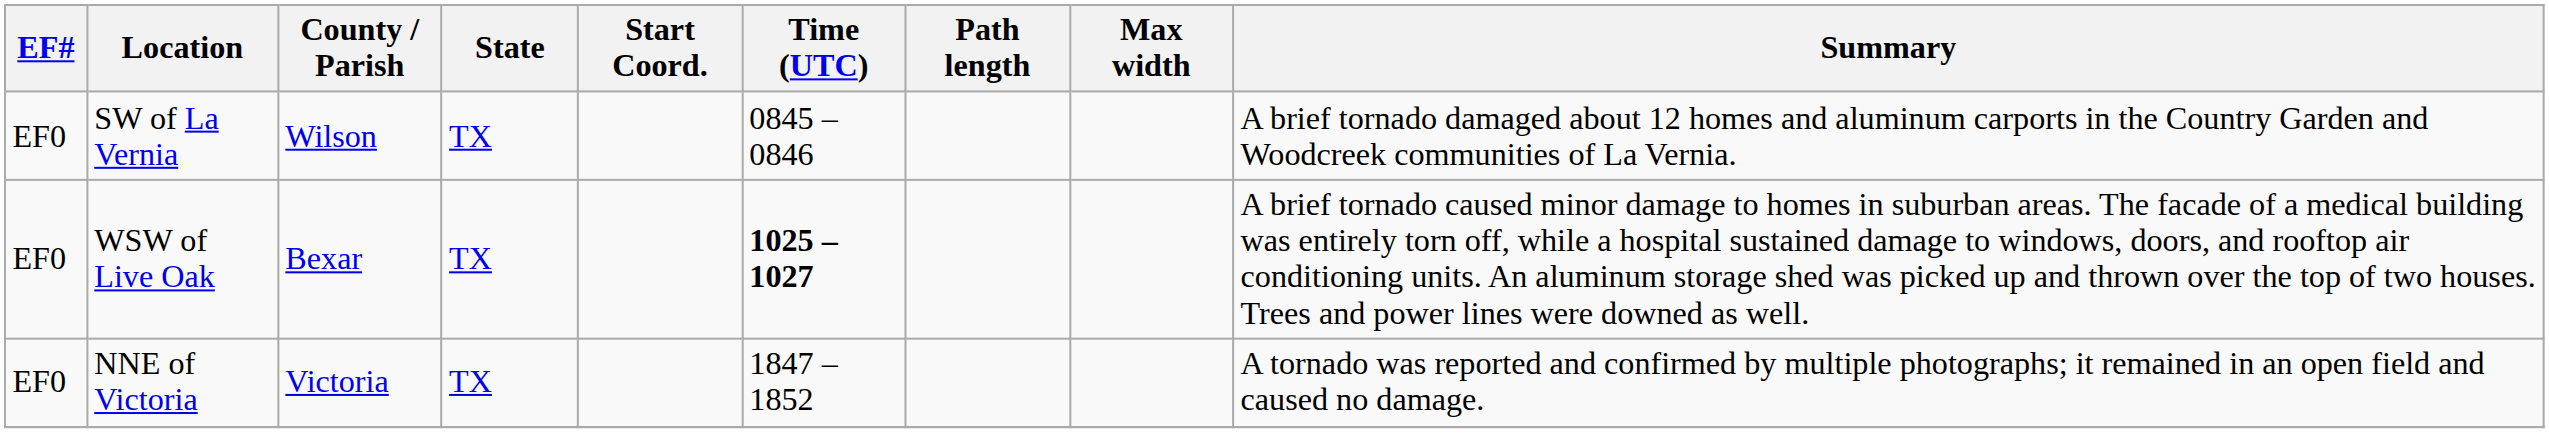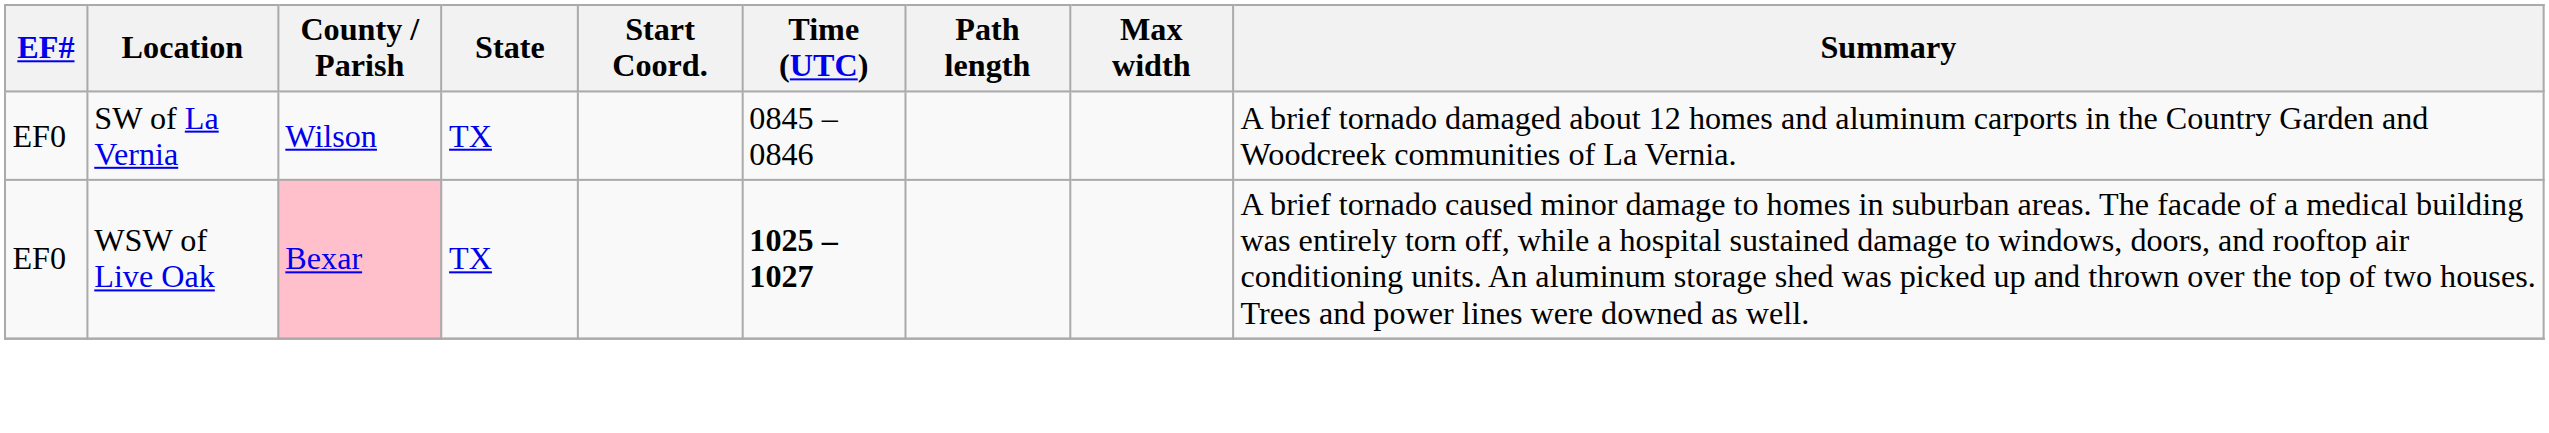(324, 258) no background -> (324, 258) pink background
- row: (146, 382)
